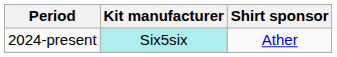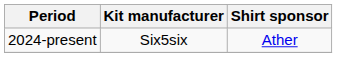(164, 40) paleturquoise background -> (164, 40) no background
